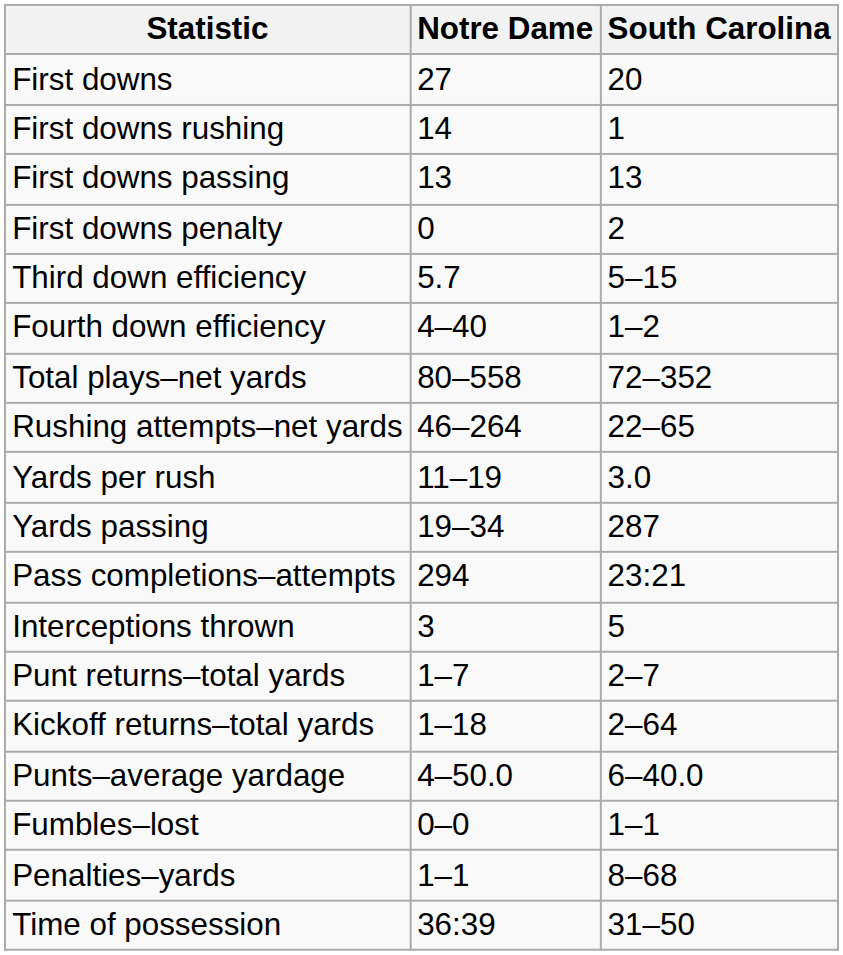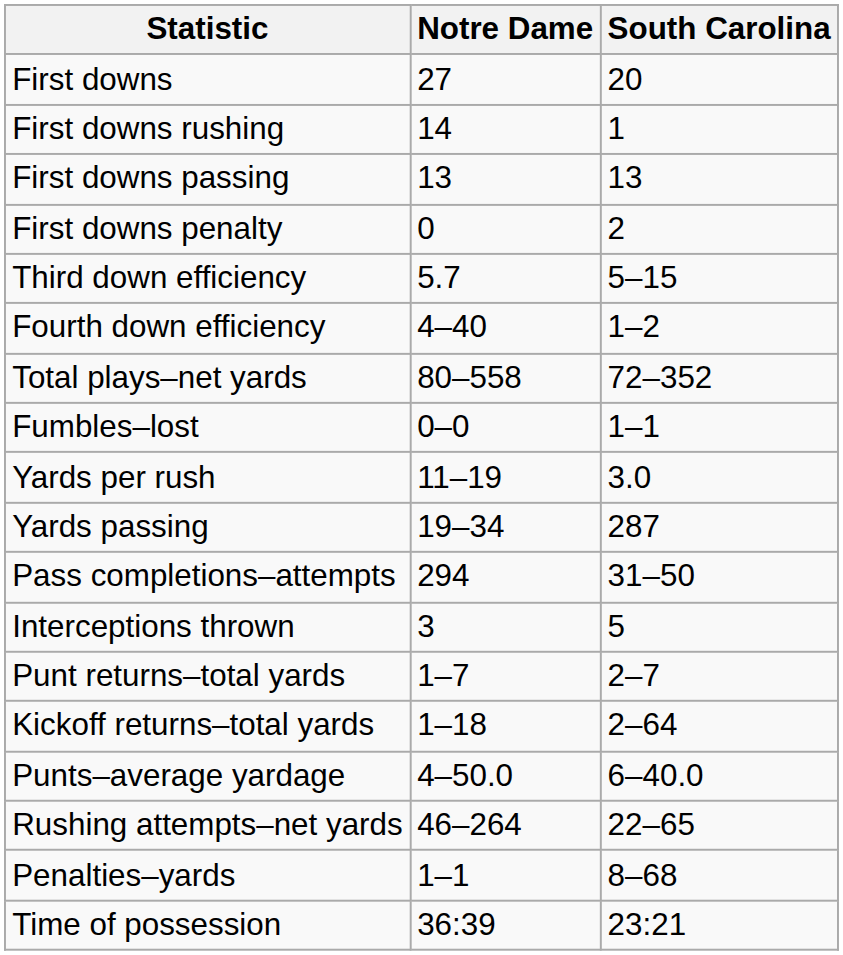rows swapped: (207, 427) <-> (105, 825)
(647, 576) 23:21 -> (651, 576) 31–50
(651, 924) 31–50 -> (647, 924) 23:21
